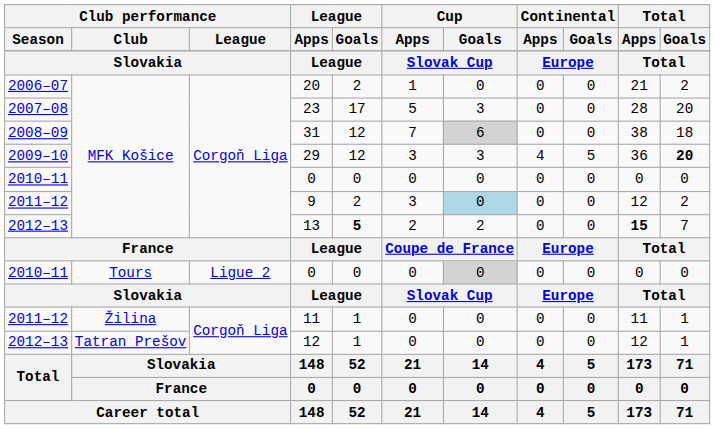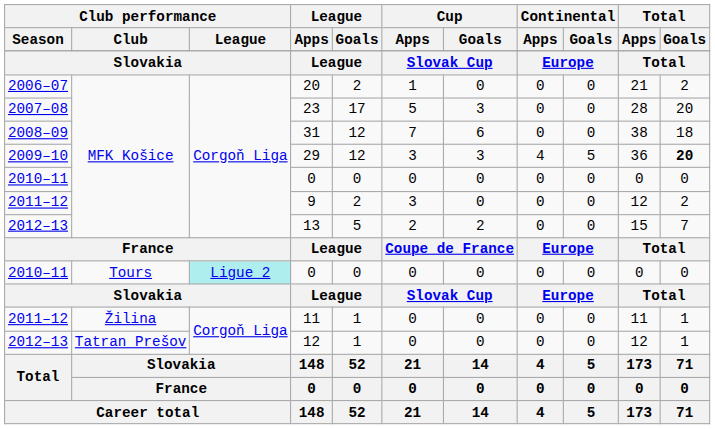(480, 133) lightgrey background -> (480, 133) no background
(480, 203) lightblue background -> (480, 203) no background
(357, 226) bold -> (357, 226) normal
(639, 226) bold -> (639, 226) normal
(240, 273) no background -> (240, 273) paleturquoise background
(480, 273) lightgrey background -> (480, 273) no background
